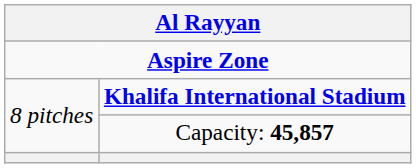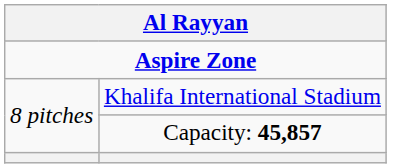(255, 96) bold -> (242, 96) normal
